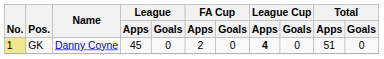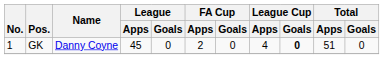(10, 45) khaki background -> (10, 45) no background
(265, 45) bold -> (265, 45) normal
(297, 45) normal -> (297, 45) bold
